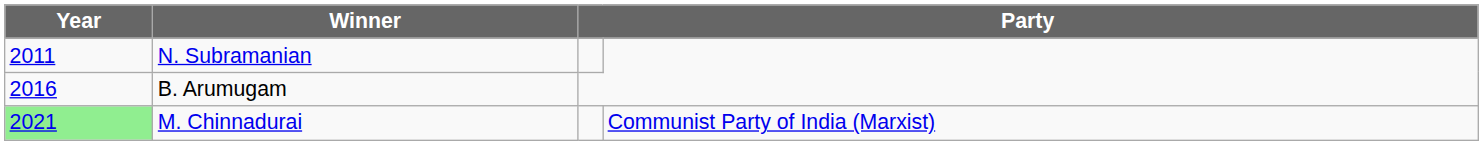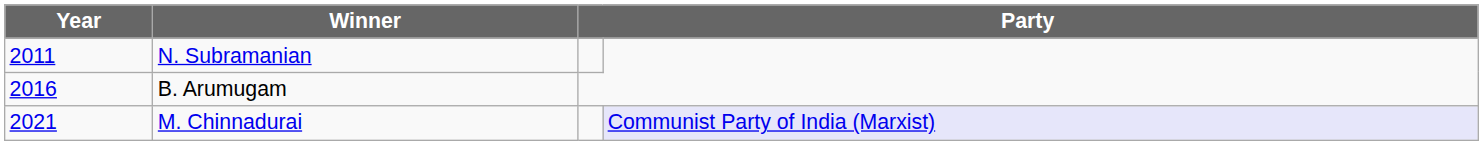(33, 122) lightgreen background -> (33, 122) no background
(771, 122) no background -> (771, 122) lavender background
